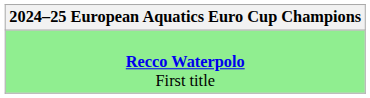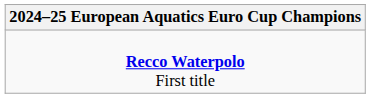(185, 70) lightgreen background -> (185, 70) no background
